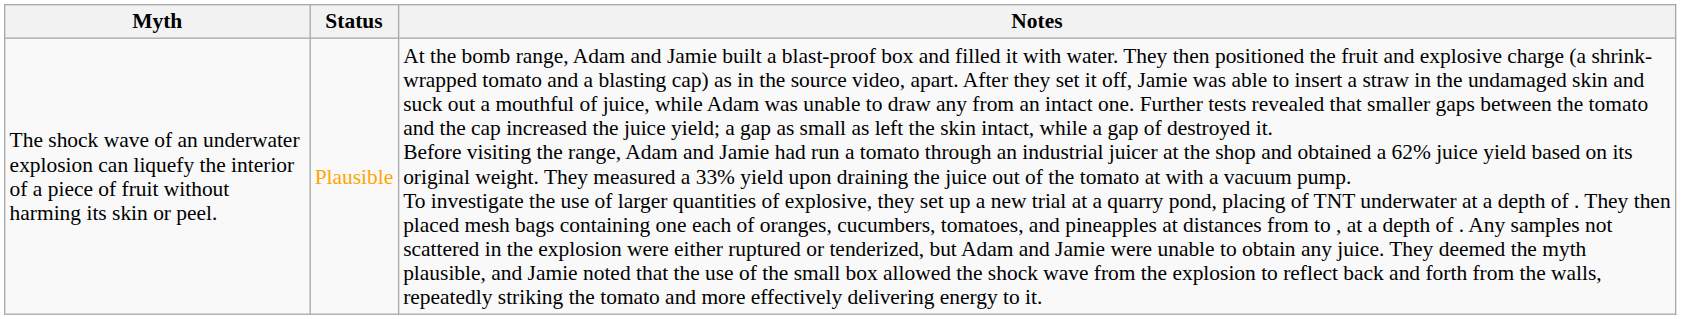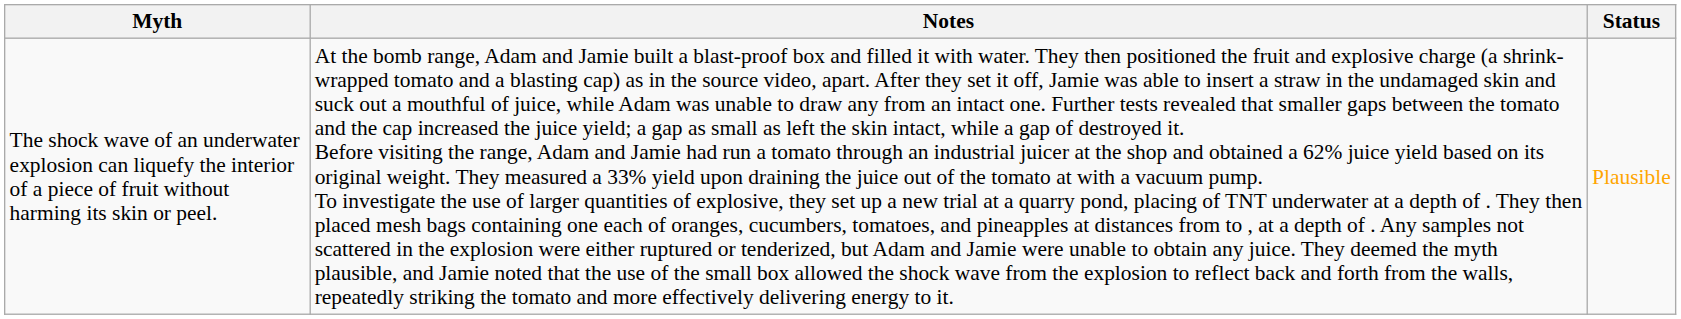columns swapped: (354, 21) <-> (1037, 21)
